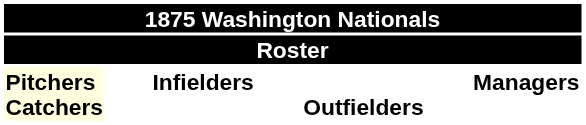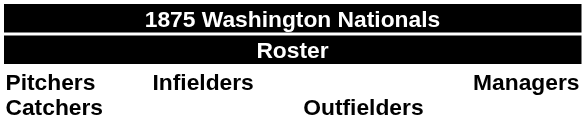(54, 94) lightyellow background -> (54, 94) no background
